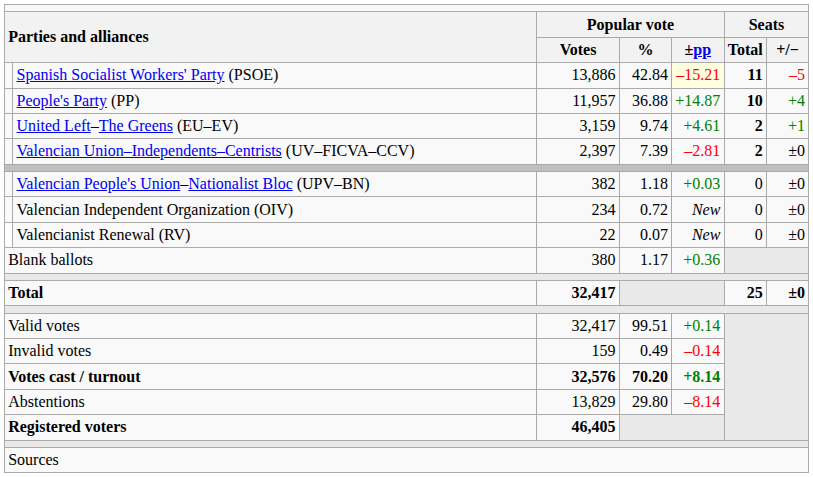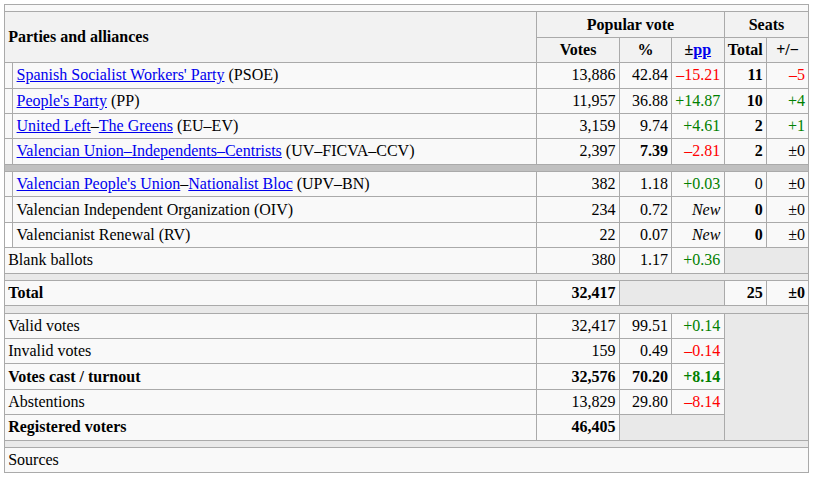(698, 75) lightyellow background -> (698, 75) no background
(654, 151) normal -> (654, 151) bold
(759, 209) normal -> (759, 209) bold
(759, 234) normal -> (759, 234) bold
